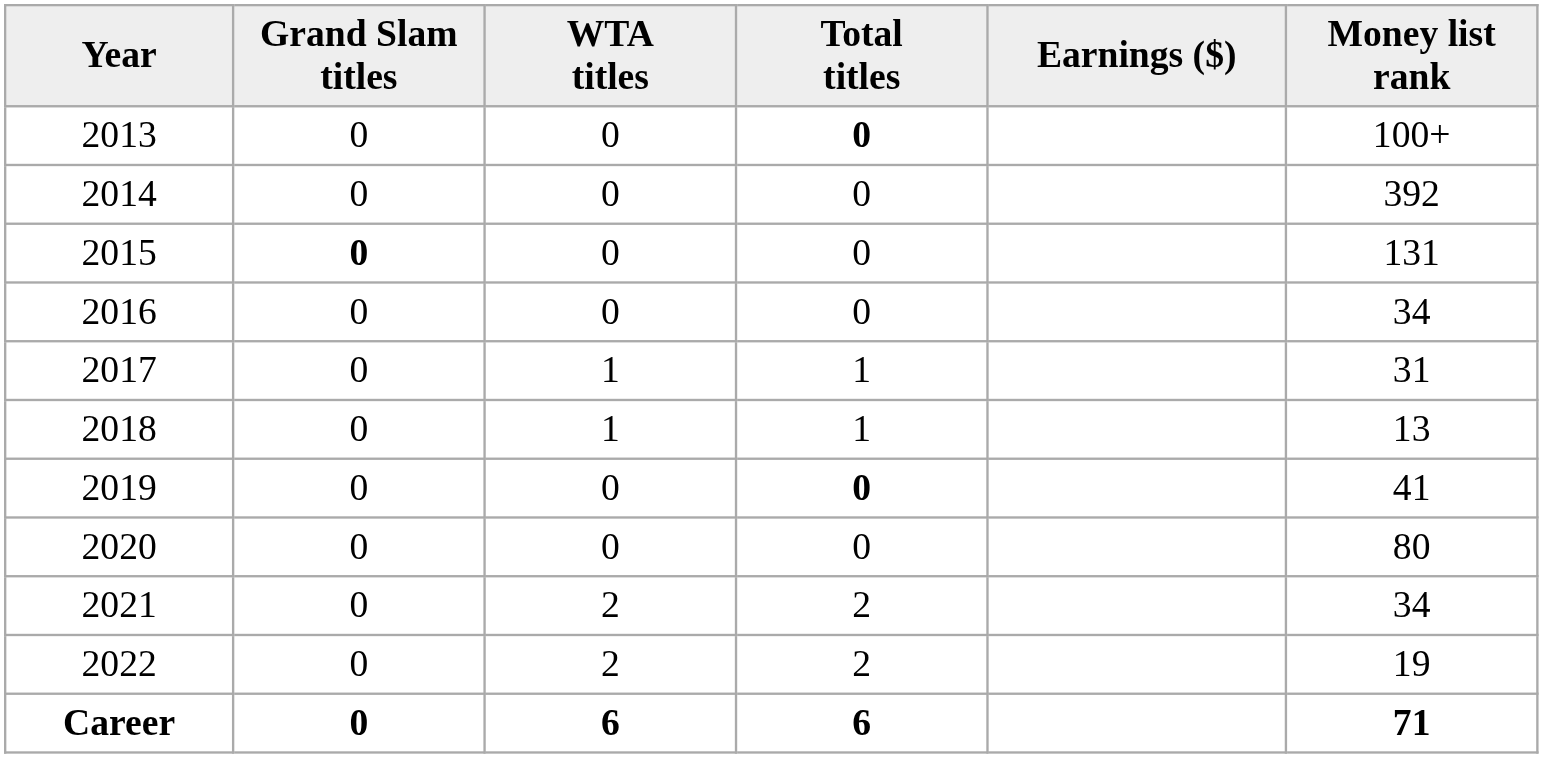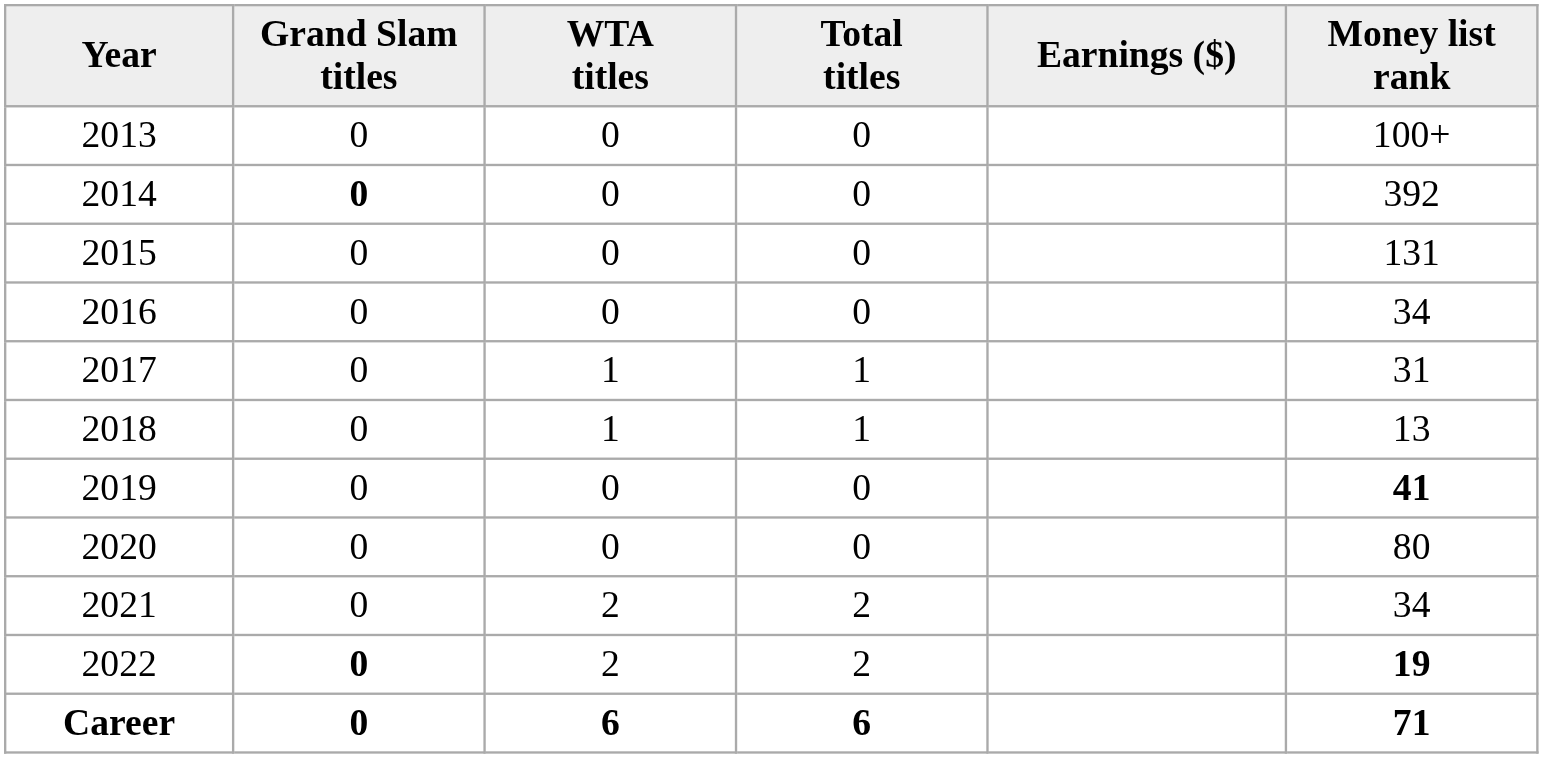(862, 134) bold -> (862, 134) normal
(359, 193) normal -> (359, 193) bold
(359, 252) bold -> (359, 252) normal
(862, 487) bold -> (862, 487) normal
(1412, 487) normal -> (1412, 487) bold
(359, 663) normal -> (359, 663) bold
(1412, 663) normal -> (1412, 663) bold
